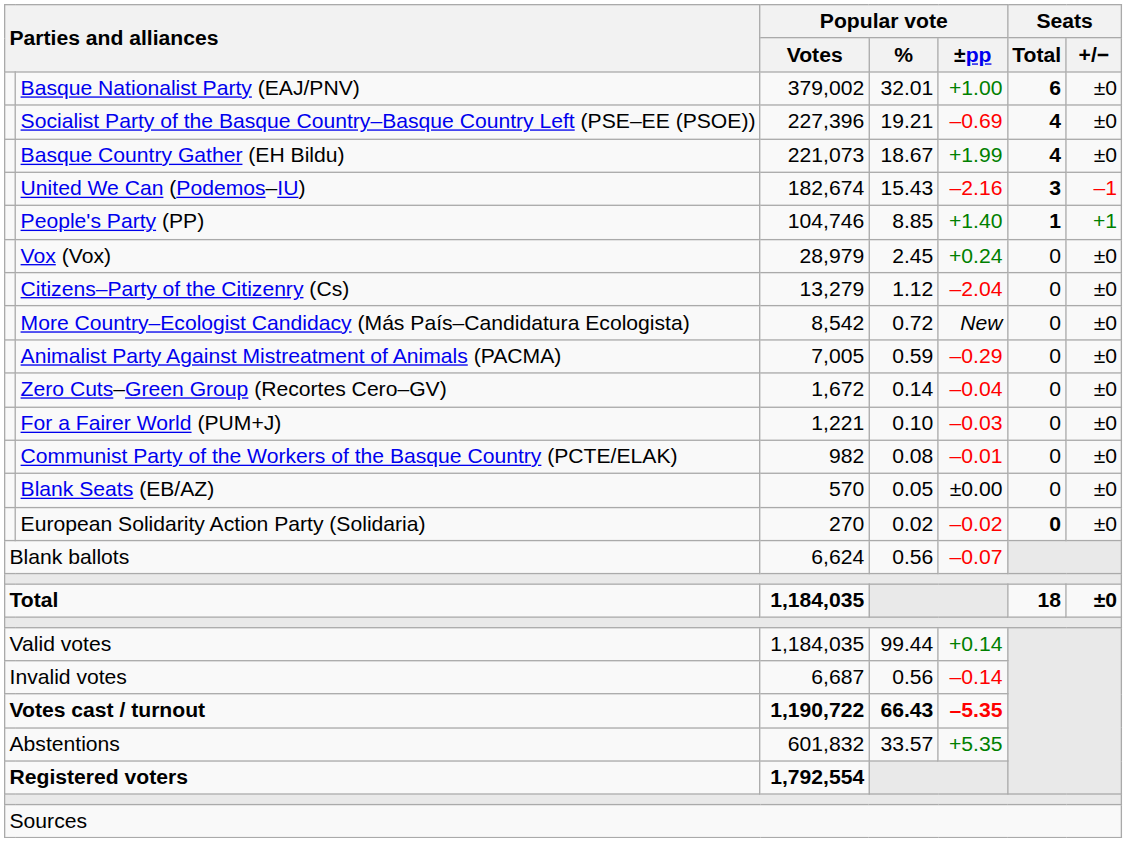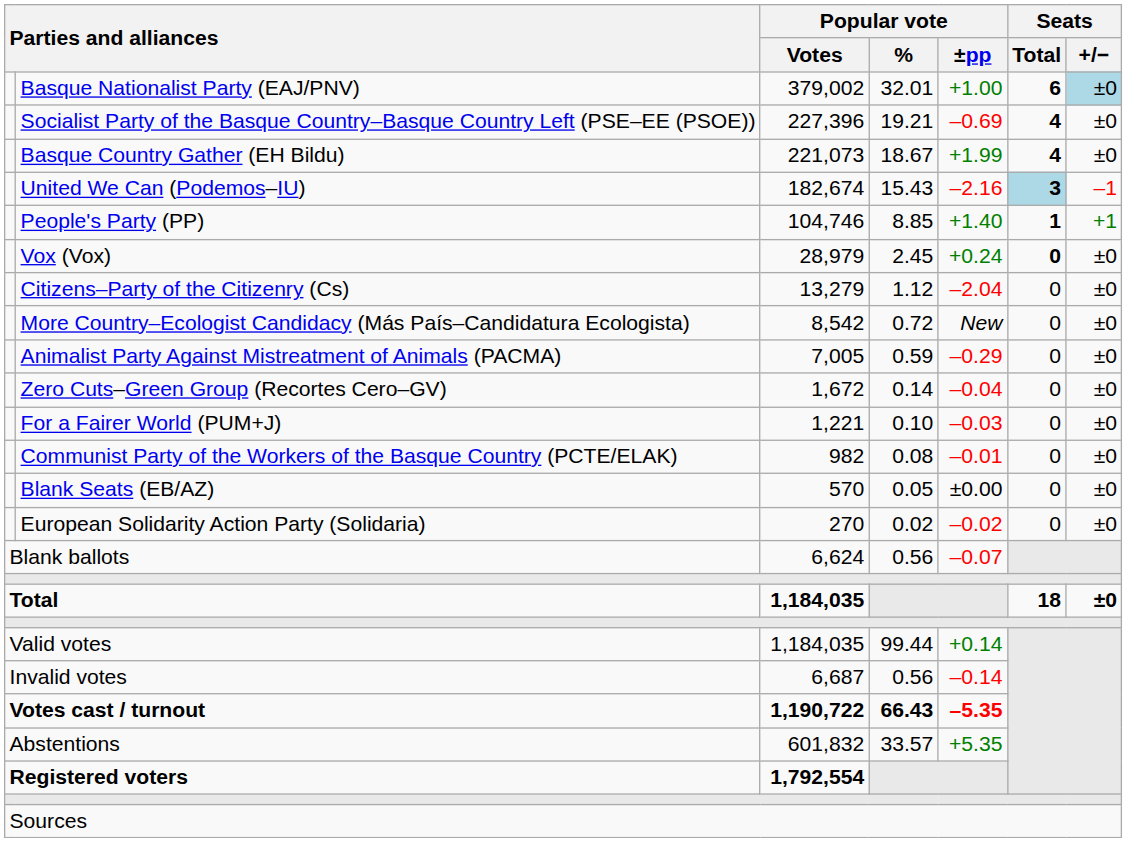(1105, 88) no background -> (1105, 88) lightblue background
(1055, 188) no background -> (1055, 188) lightblue background
(1055, 255) normal -> (1055, 255) bold
(1055, 523) bold -> (1055, 523) normal
